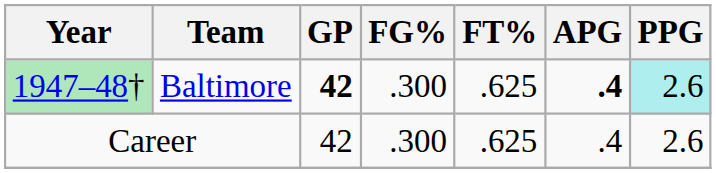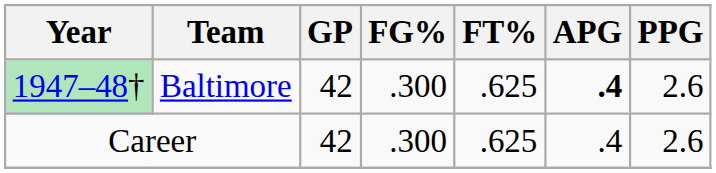(336, 86) bold -> (336, 86) normal
(683, 86) paleturquoise background -> (683, 86) no background
